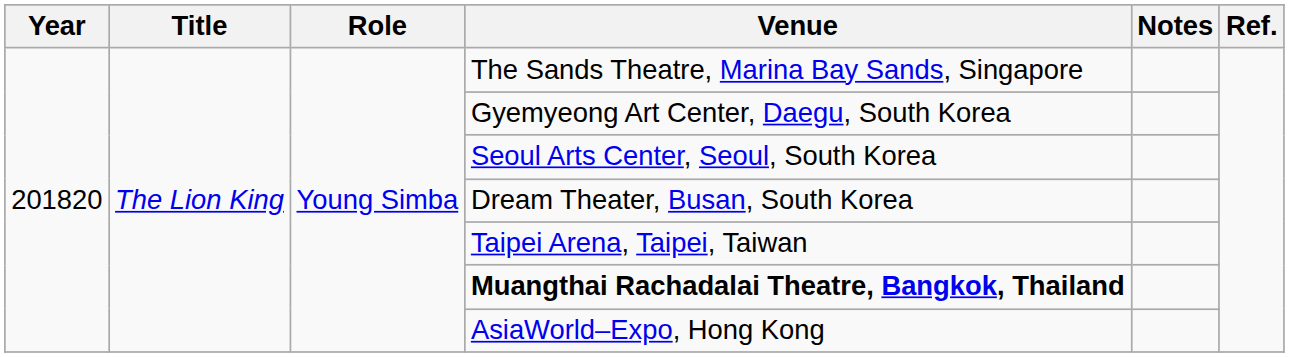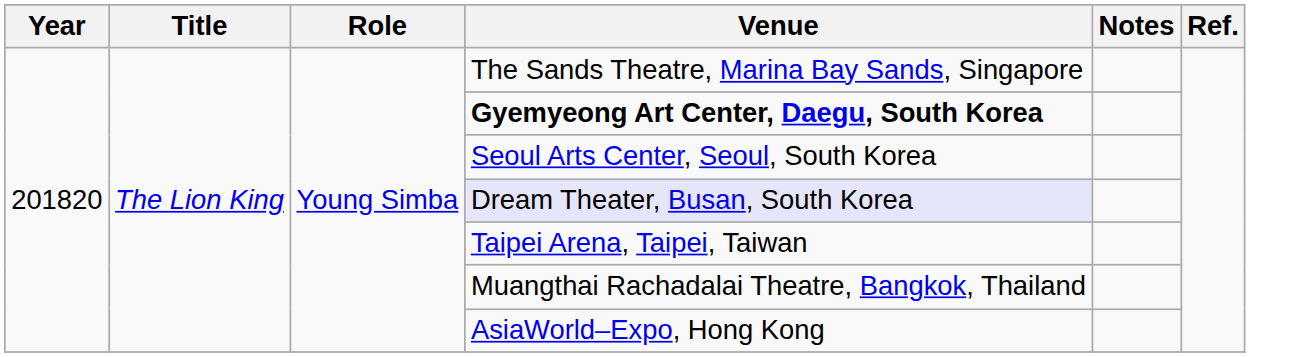(741, 112) normal -> (757, 112) bold
(692, 199) no background -> (692, 199) lavender background
(798, 286) bold -> (778, 286) normal
